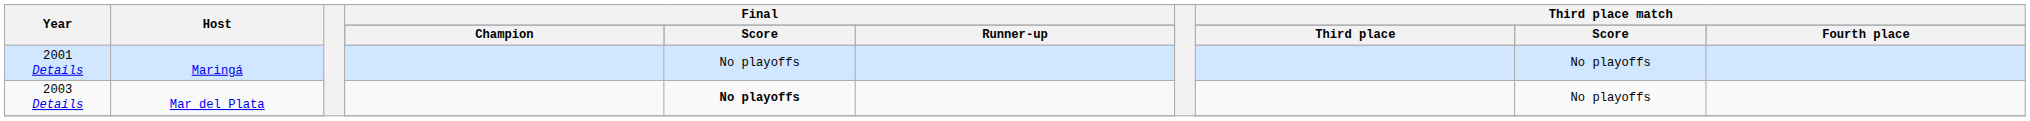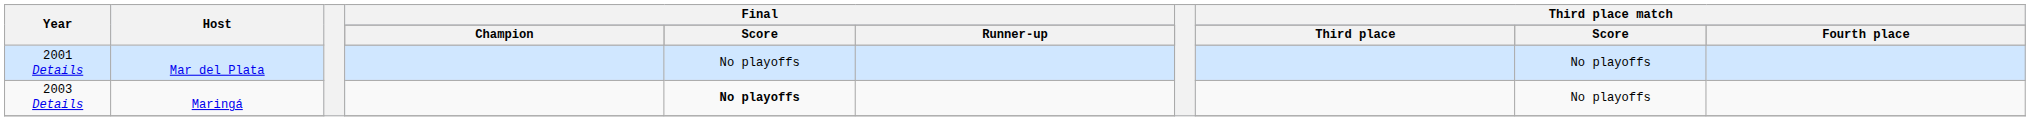(217, 70) Maringá -> (217, 70) Mar del Plata
(217, 105) Mar del Plata -> (217, 105) Maringá
